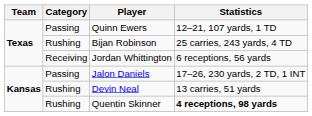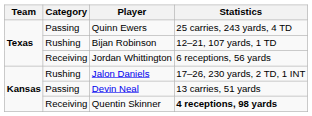(226, 27) 12–21, 107 yards, 1 TD -> (234, 27) 25 carries, 243 yards, 4 TD
(234, 43) 25 carries, 243 yards, 4 TD -> (226, 43) 12–21, 107 yards, 1 TD
(62, 73) Passing -> (63, 73) Rushing
(63, 88) Rushing -> (62, 88) Passing
(63, 104) Rushing -> (66, 104) Receiving
